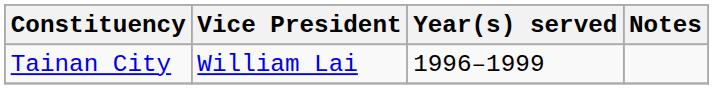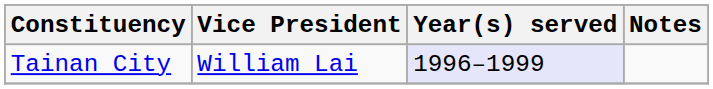(479, 64) no background -> (479, 64) lavender background
